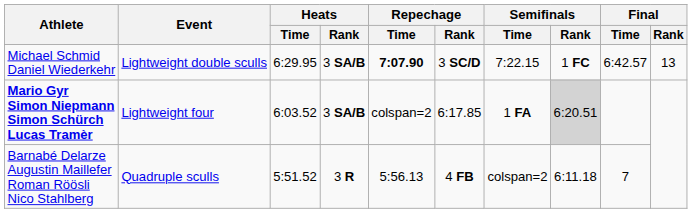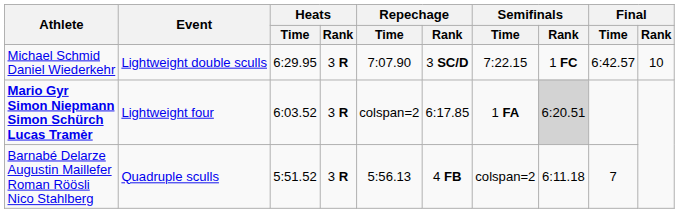(344, 63) 3 SA/B -> (338, 63) 3 R
(401, 63) bold -> (389, 63) normal
(668, 63) 13 -> (656, 63) 10
(344, 113) 3 SA/B -> (338, 113) 3 R
